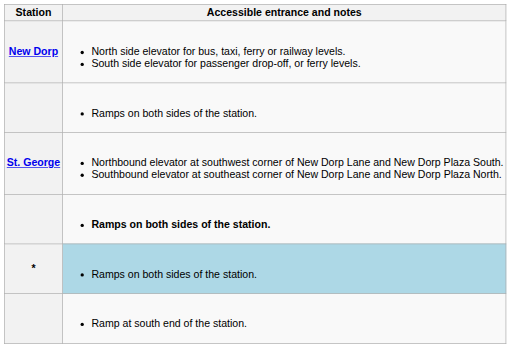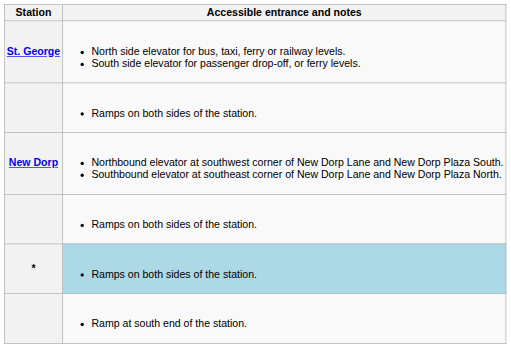(33, 52) New Dorp -> (33, 52) St. George
(33, 163) St. George -> (33, 163) New Dorp
(284, 225) bold -> (284, 225) normal
